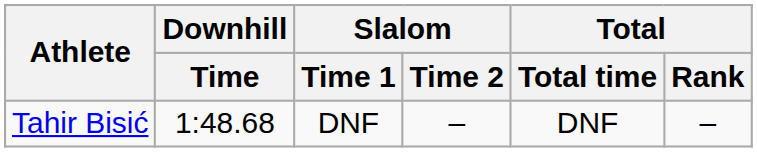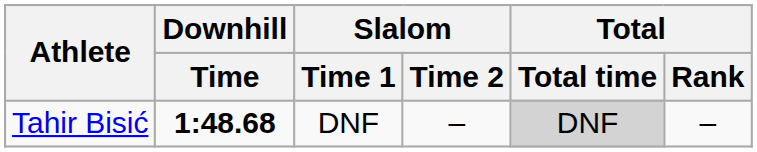(225, 124) normal -> (225, 124) bold
(588, 124) no background -> (588, 124) lightgrey background
